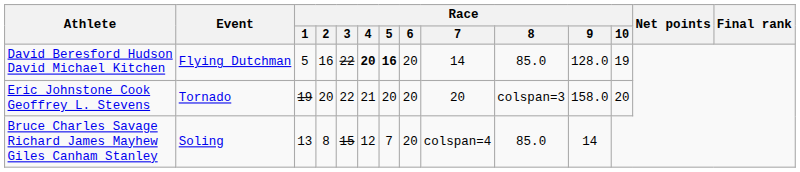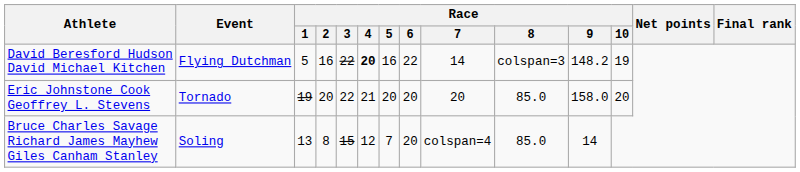(389, 62) bold -> (389, 62) normal
(410, 62) 20 -> (410, 62) 22
(531, 62) 85.0 -> (531, 62) colspan=3
(590, 62) 128.0 -> (590, 62) 148.2
(531, 98) colspan=3 -> (531, 98) 85.0
